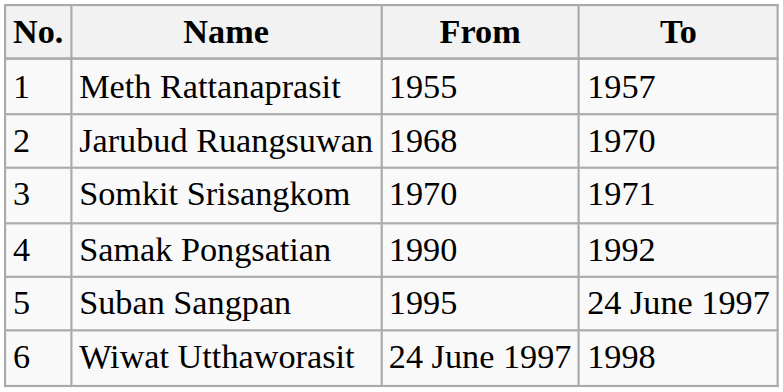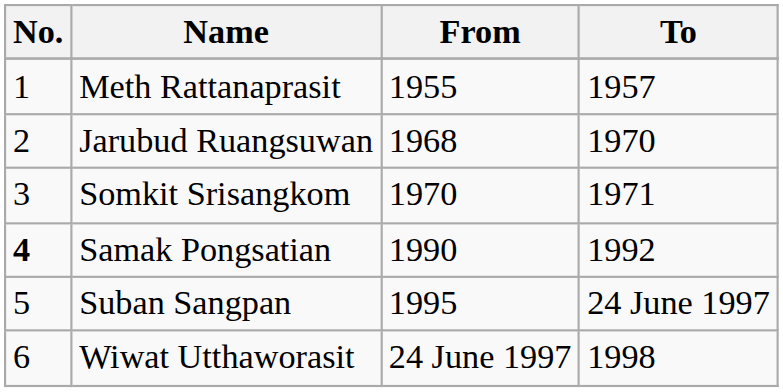(22, 248) normal -> (22, 248) bold
